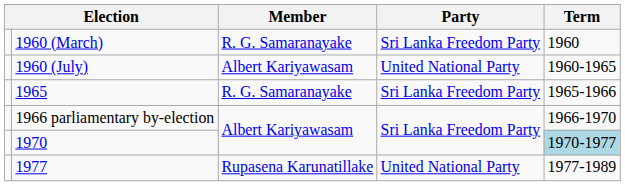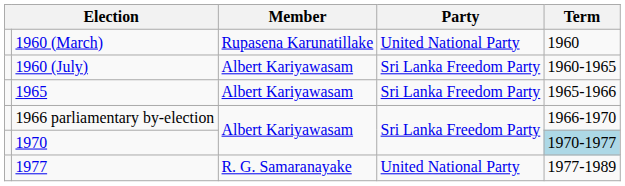(287, 42) R. G. Samaranayake -> (297, 42) Rupasena Karunatillake
(460, 42) Sri Lanka Freedom Party -> (450, 42) United National Party
(450, 67) United National Party -> (460, 67) Sri Lanka Freedom Party
(287, 92) R. G. Samaranayake -> (287, 92) Albert Kariyawasam
(297, 167) Rupasena Karunatillake -> (287, 167) R. G. Samaranayake
